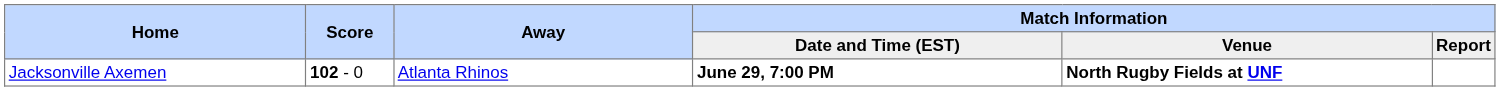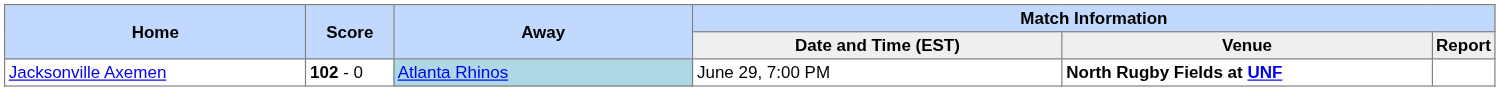(453, 72) no background -> (453, 72) lightblue background
(765, 72) bold -> (764, 72) normal
